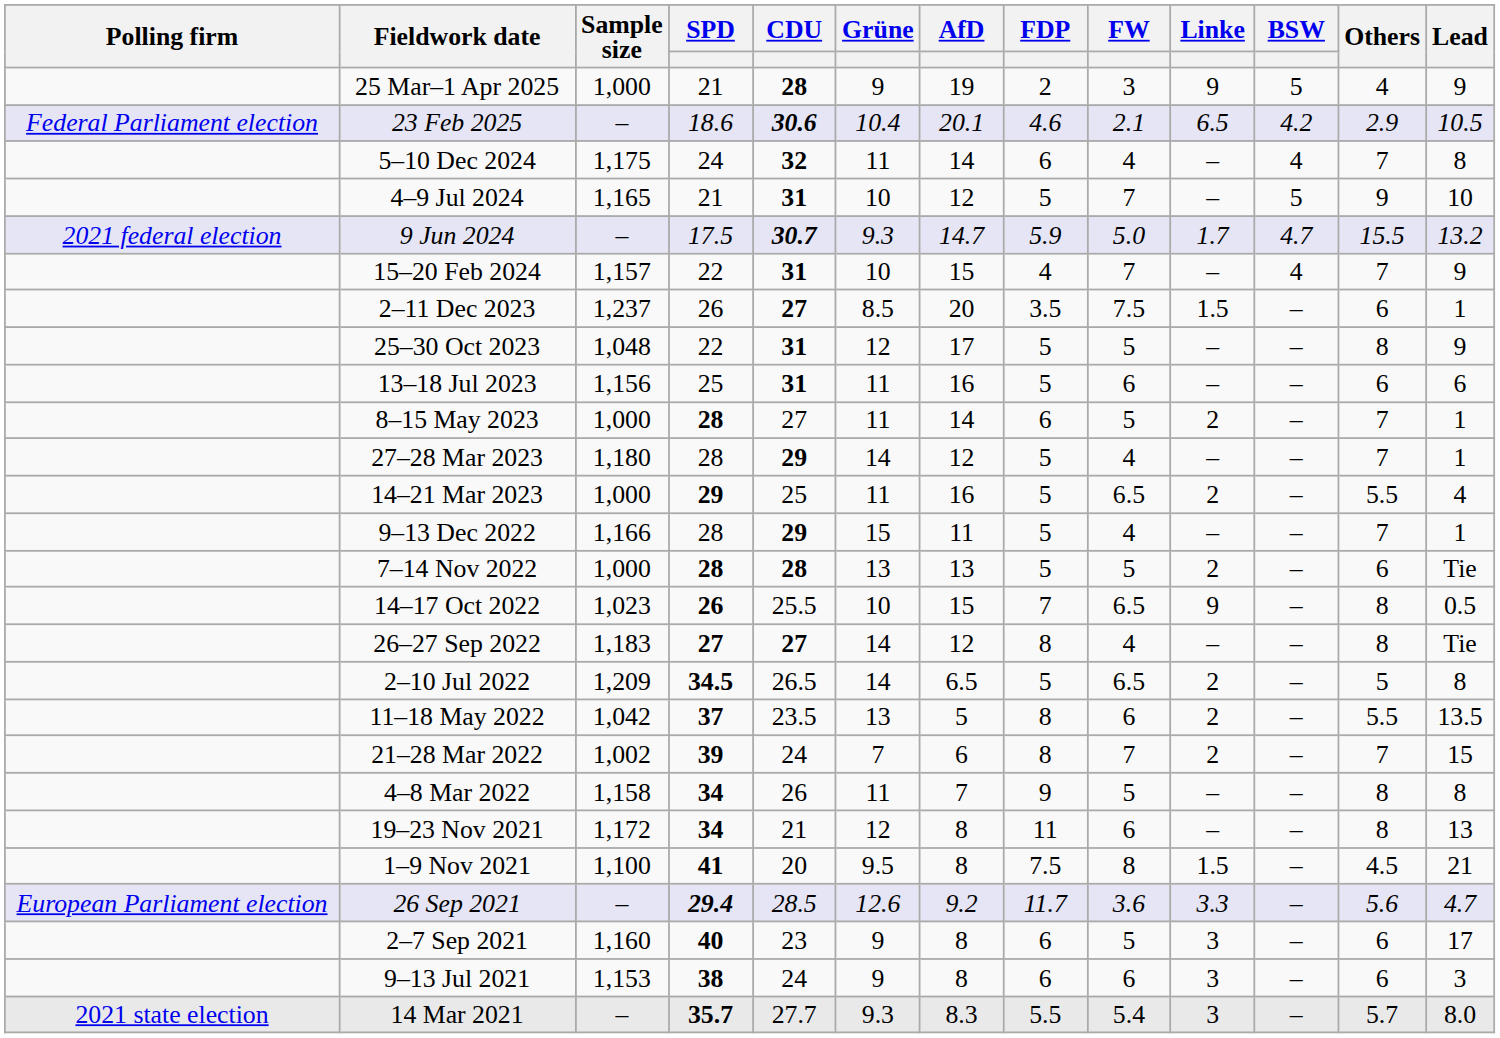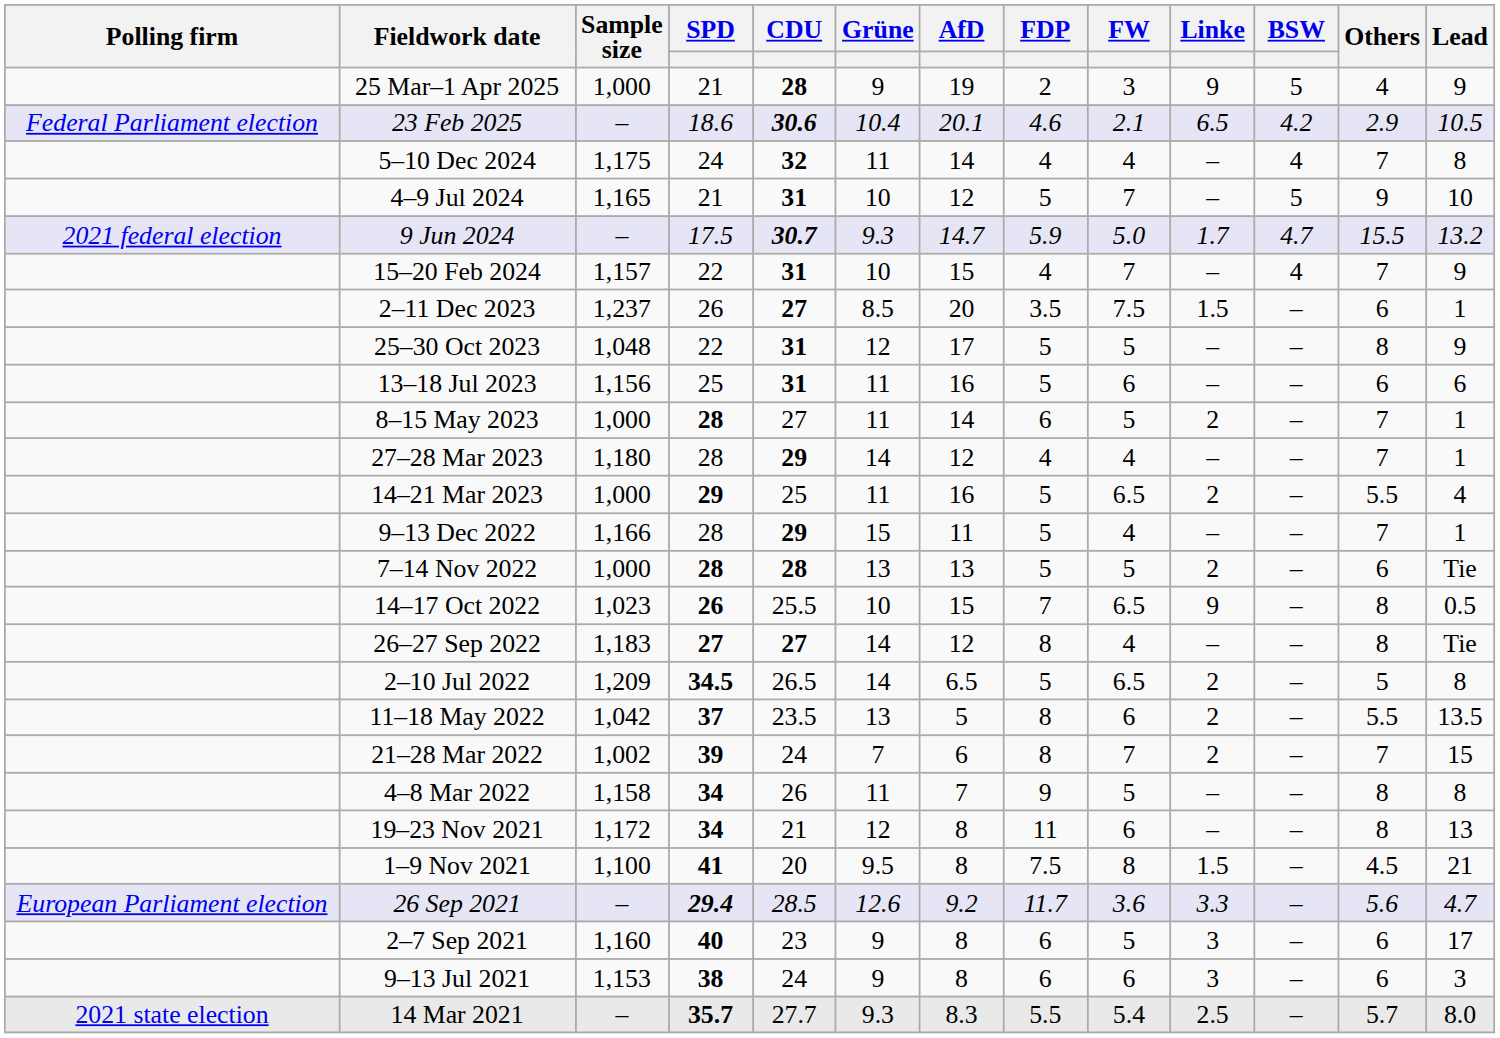(1045, 160) 6 -> (1045, 160) 4
(1045, 457) 5 -> (1045, 457) 4
(1213, 1015) 3 -> (1213, 1015) 2.5
